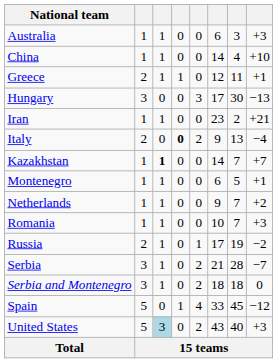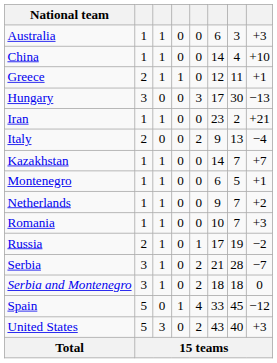(180, 139) bold -> (180, 139) normal
(162, 160) bold -> (162, 160) normal
(162, 327) lightblue background -> (162, 327) no background
